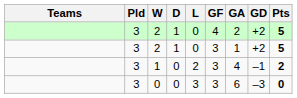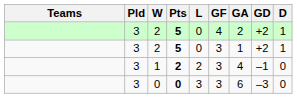columns swapped: (176, 13) <-> (281, 13)
